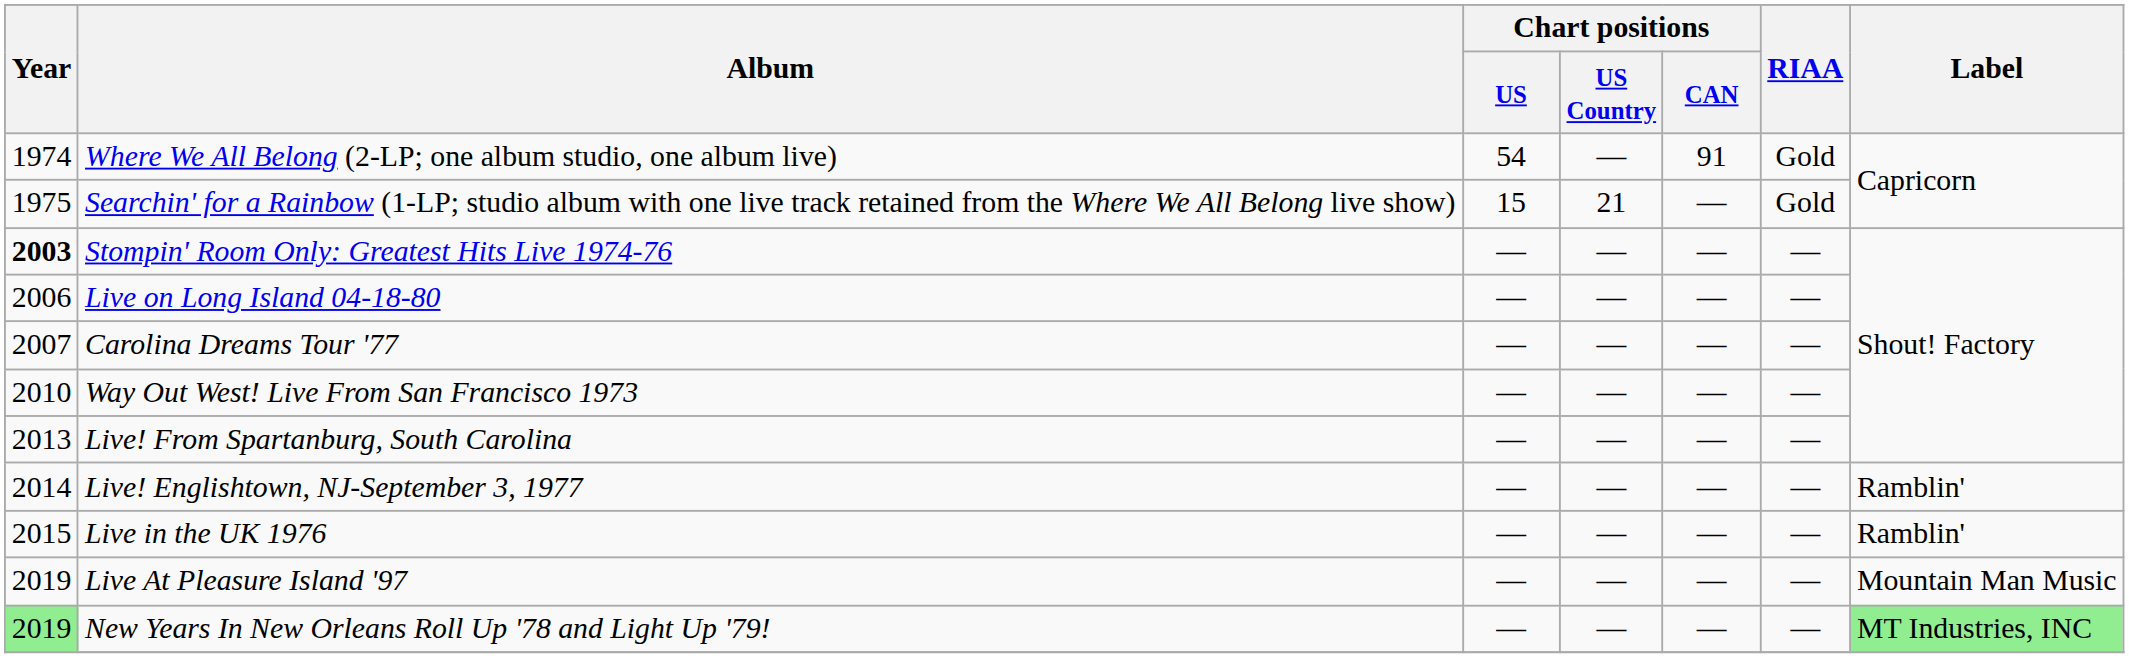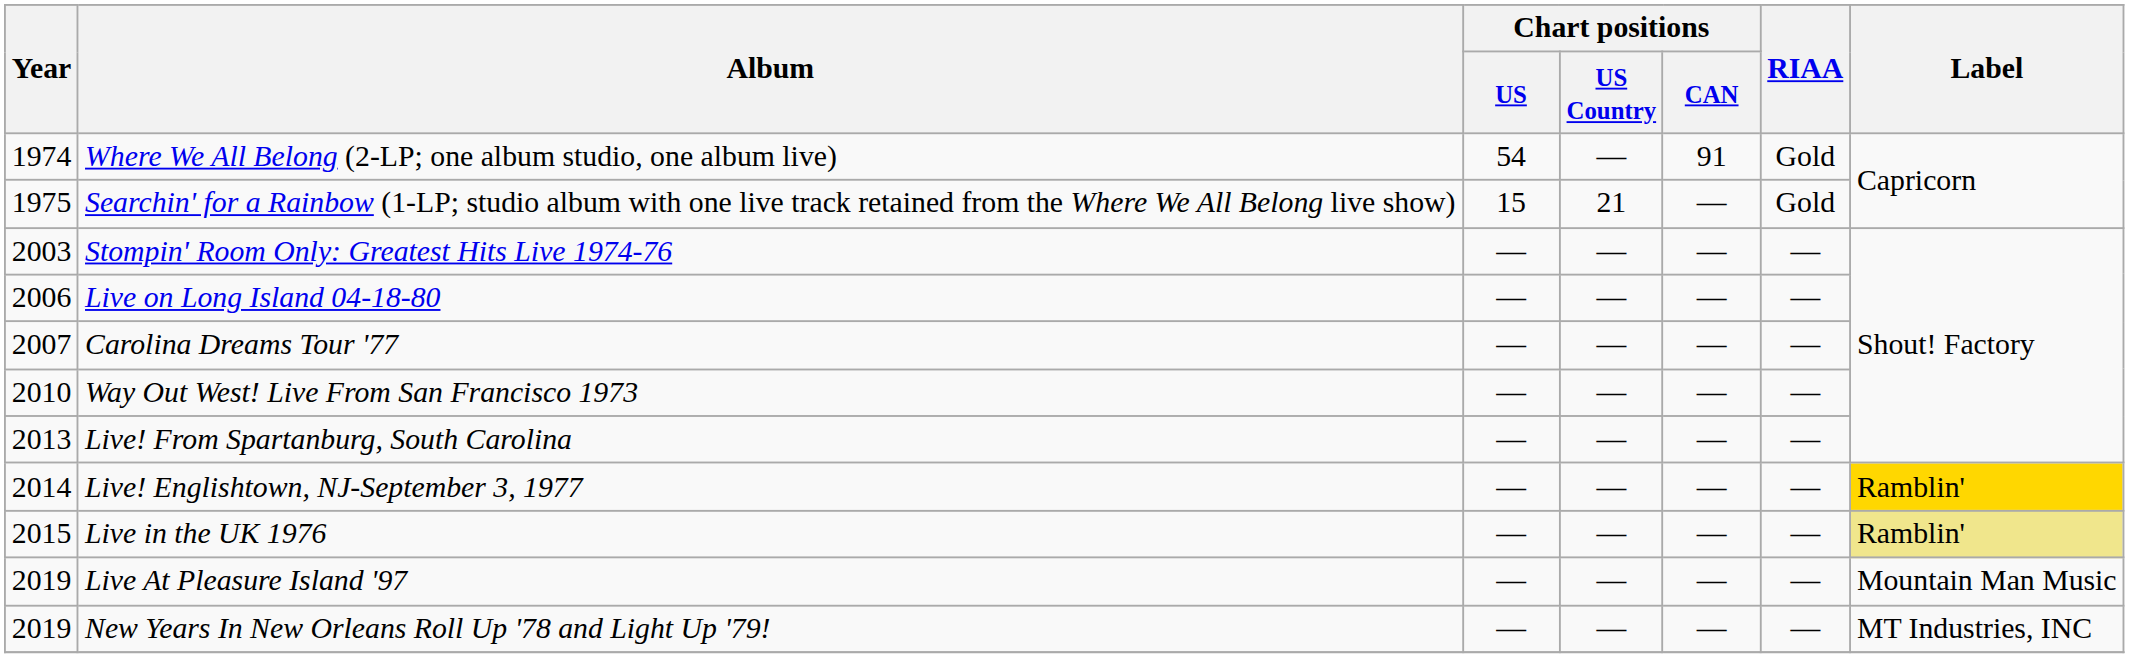(42, 250) bold -> (42, 250) normal
(1911, 486) no background -> (1911, 486) gold background
(1911, 533) no background -> (1911, 533) khaki background
(42, 627) lightgreen background -> (42, 627) no background
(1975, 627) lightgreen background -> (1975, 627) no background
